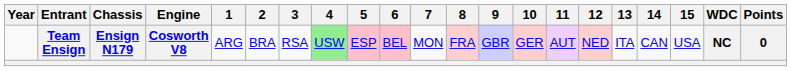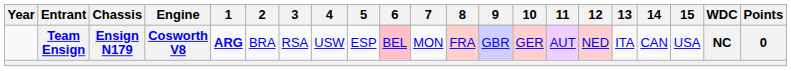(229, 43) normal -> (228, 43) bold
(329, 43) lightgreen background -> (329, 43) no background
(364, 43) pink background -> (364, 43) no background
